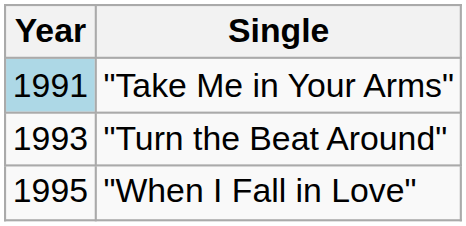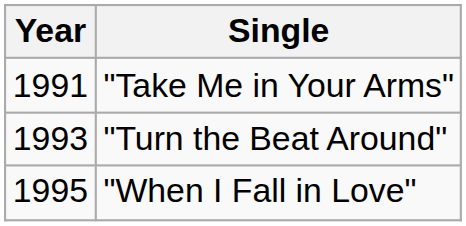(50, 84) lightblue background -> (50, 84) no background
